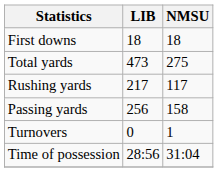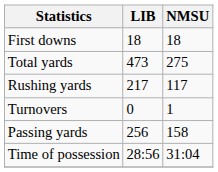rows swapped: (48, 108) <-> (37, 132)
